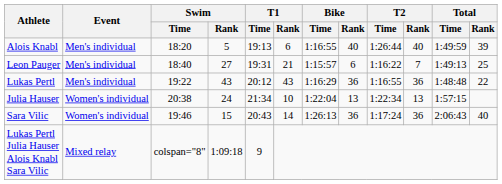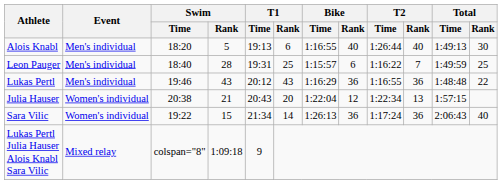(451, 47) 1:49:59 -> (451, 47) 1:49:13
(483, 47) 39 -> (483, 47) 30
(227, 64) 27 -> (227, 64) 28
(288, 64) 21 -> (288, 64) 25
(451, 64) 1:49:13 -> (451, 64) 1:49:59
(180, 81) 19:22 -> (180, 81) 19:46
(227, 99) 24 -> (227, 99) 21
(259, 99) 21:34 -> (259, 99) 20:43
(288, 99) 10 -> (288, 99) 20
(353, 99) 13 -> (353, 99) 12
(180, 116) 19:46 -> (180, 116) 19:22
(259, 116) 20:43 -> (259, 116) 21:34
